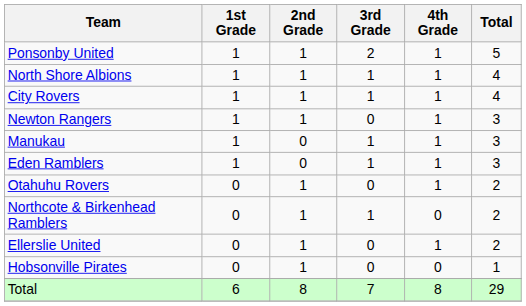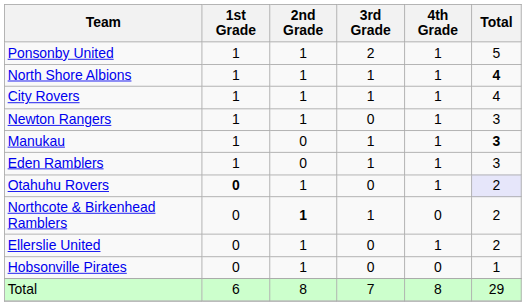(496, 75) normal -> (496, 75) bold
(496, 141) normal -> (496, 141) bold
(236, 185) normal -> (236, 185) bold
(496, 185) no background -> (496, 185) lavender background
(303, 215) normal -> (303, 215) bold
